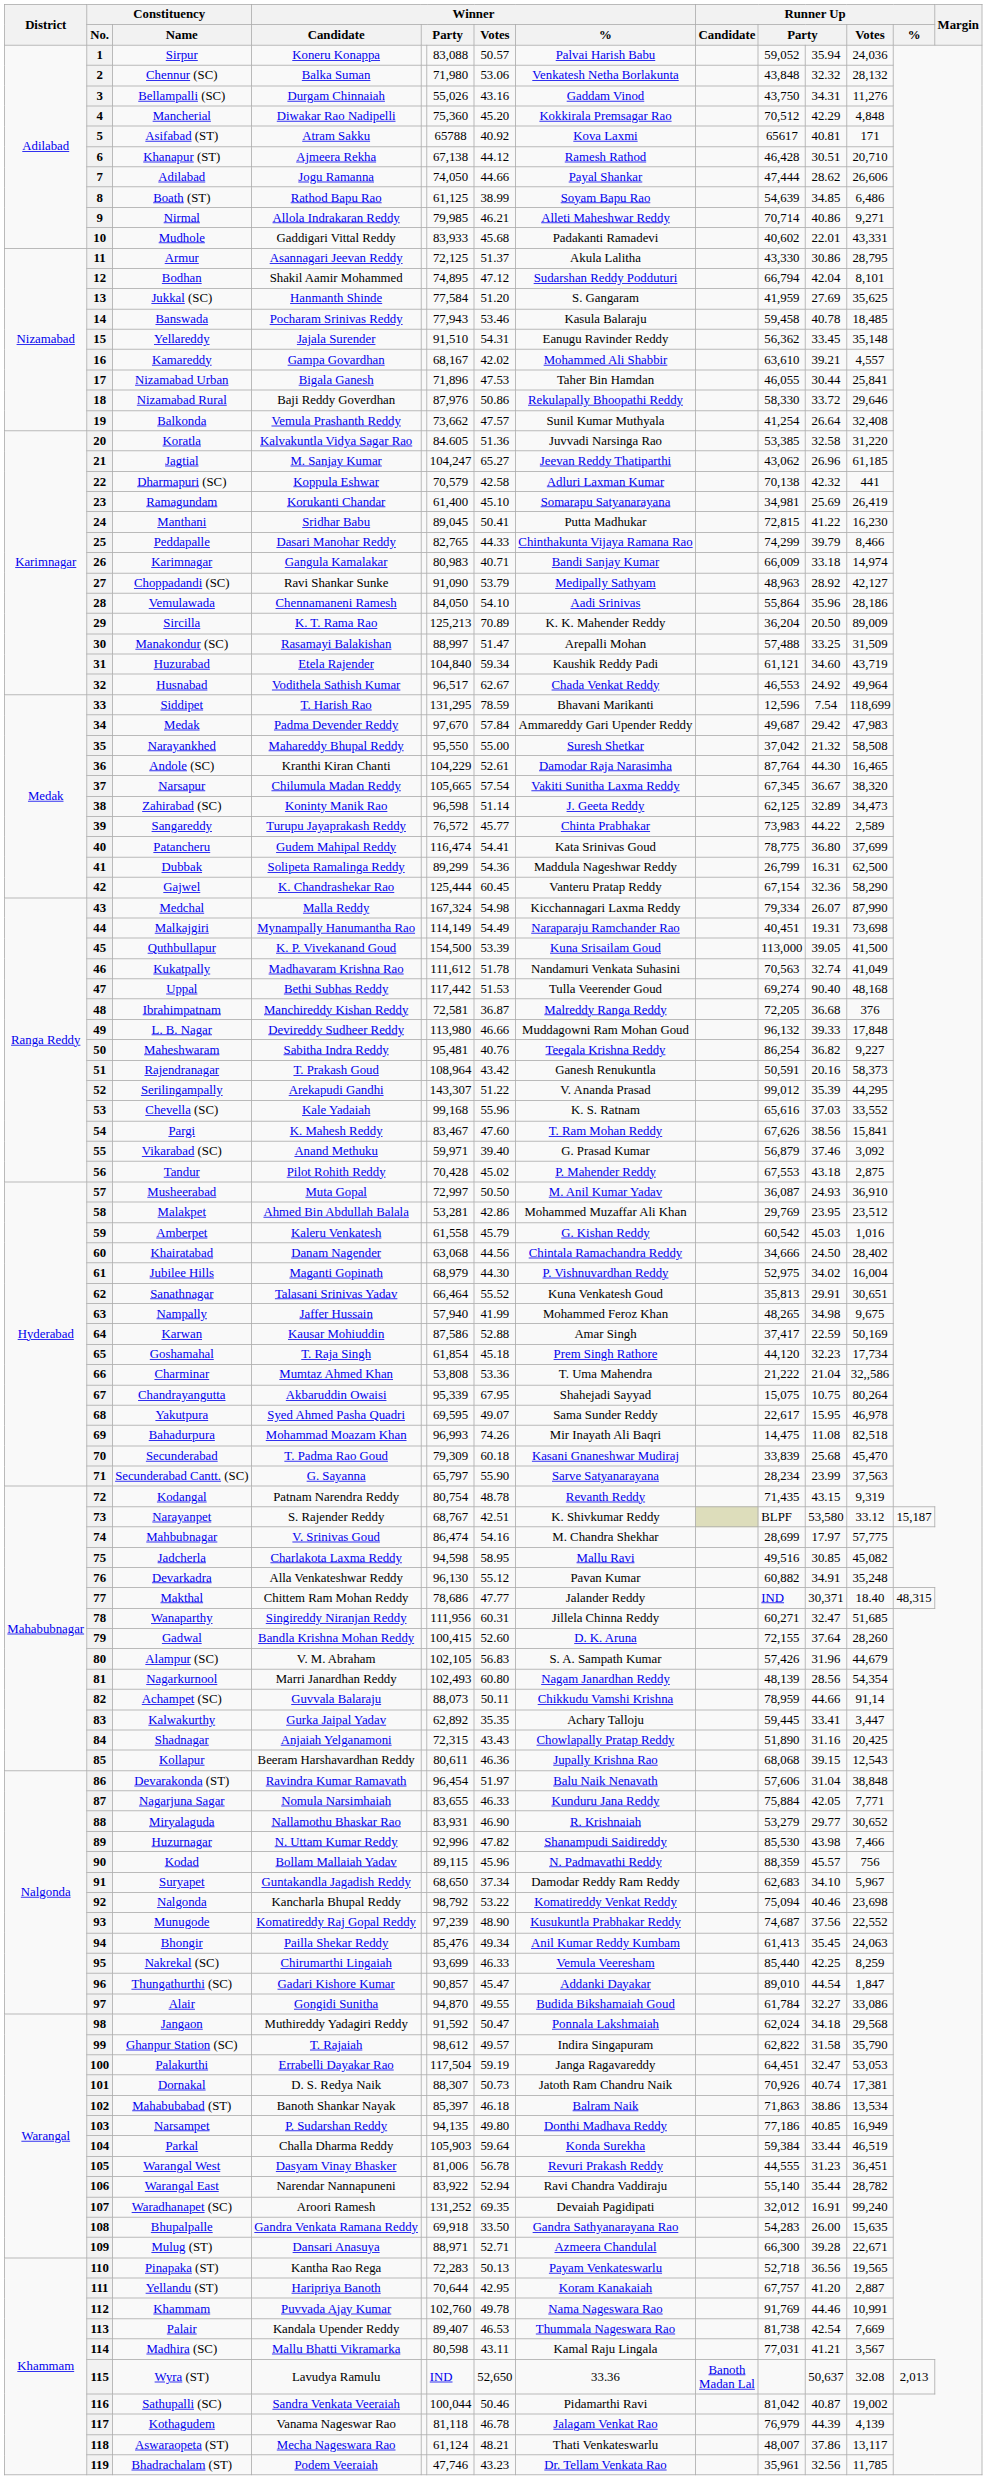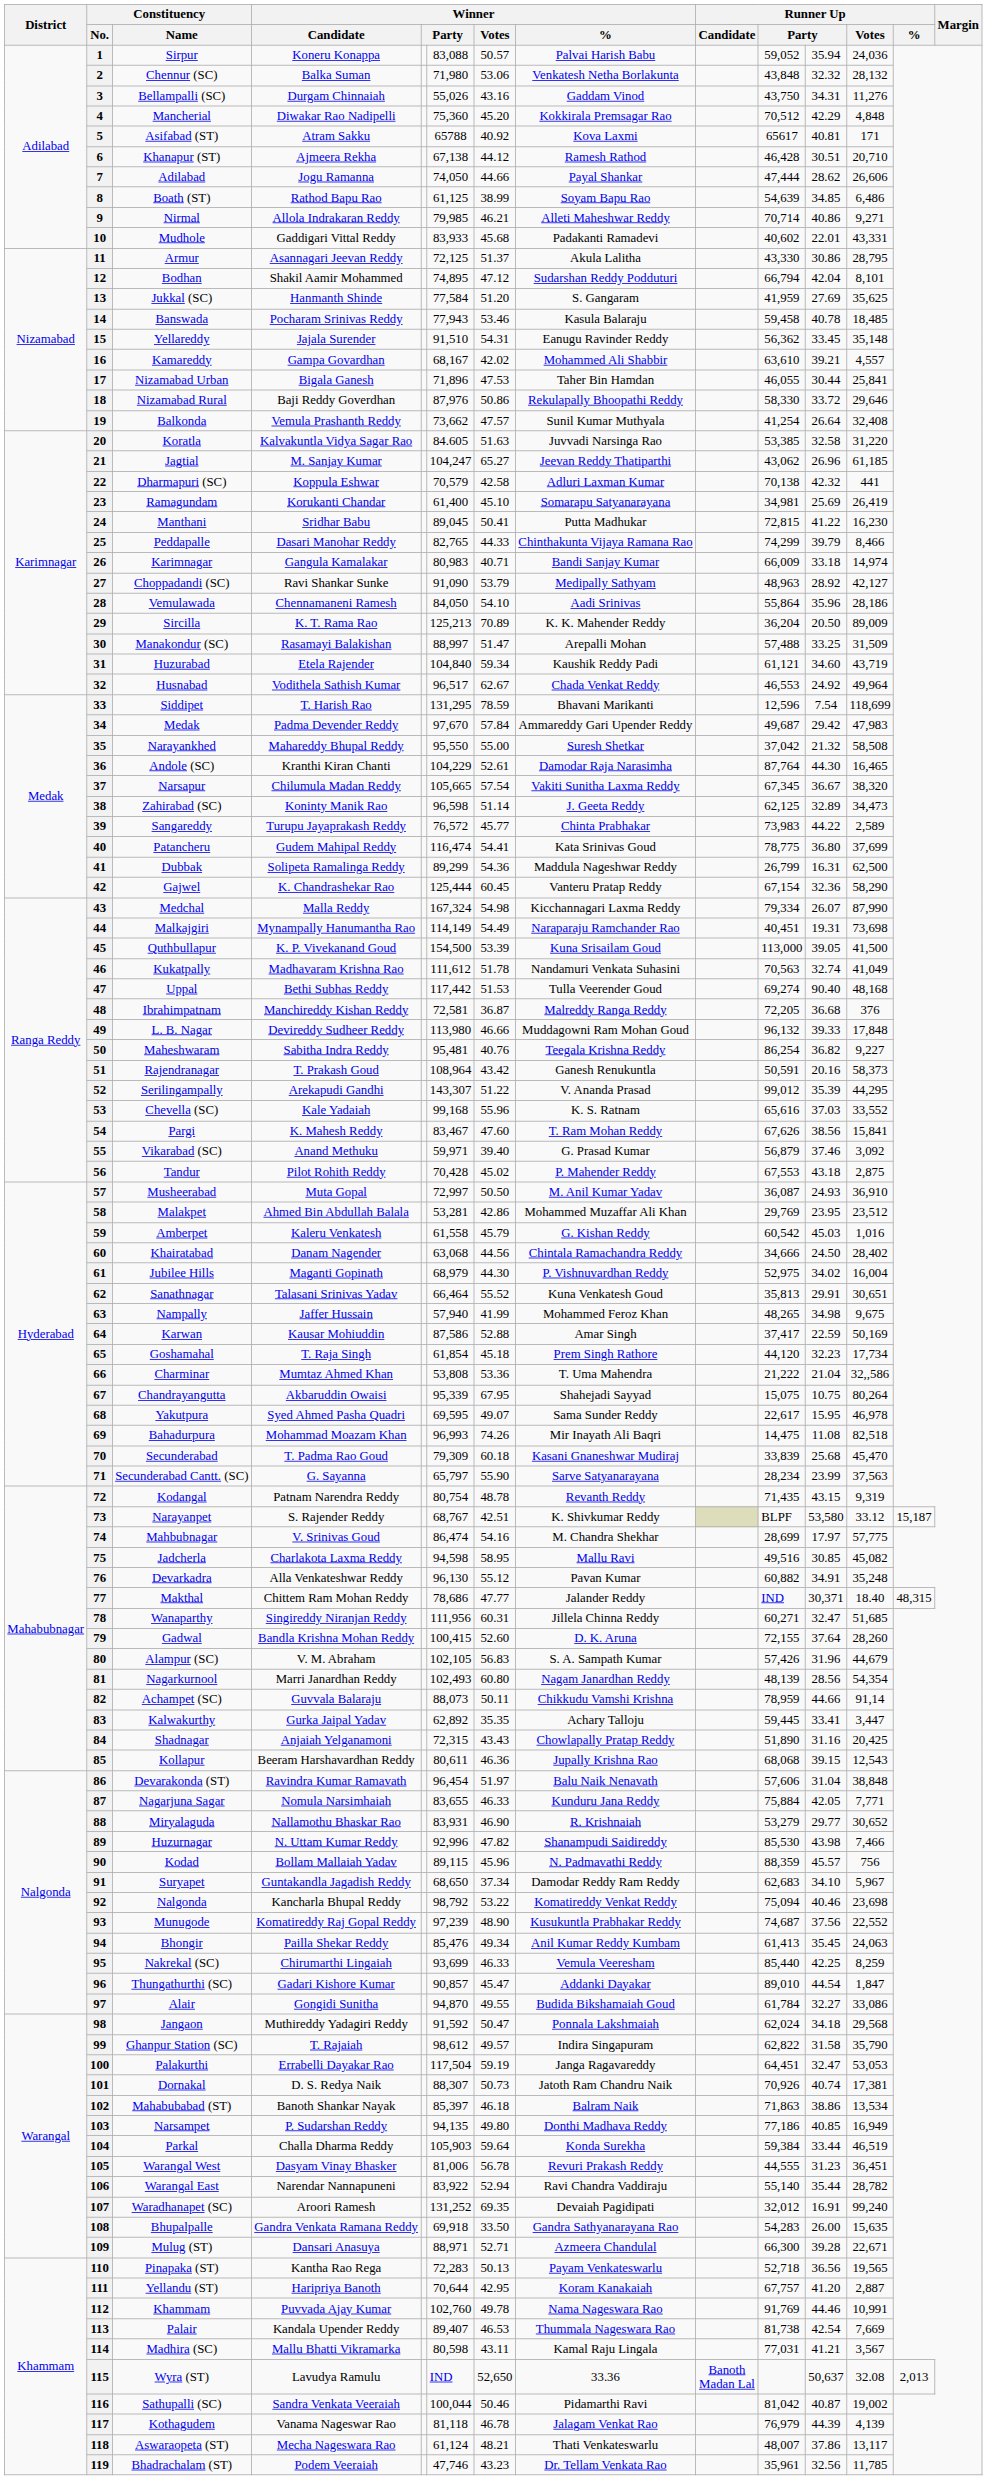(495, 440) 51.36 -> (495, 440) 51.63
